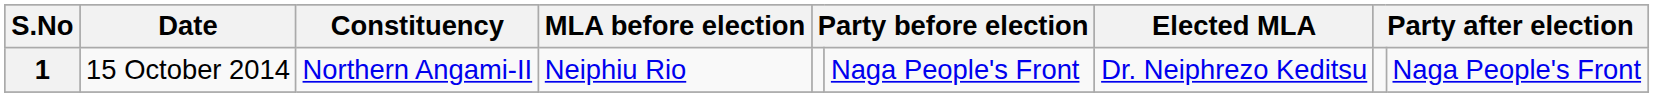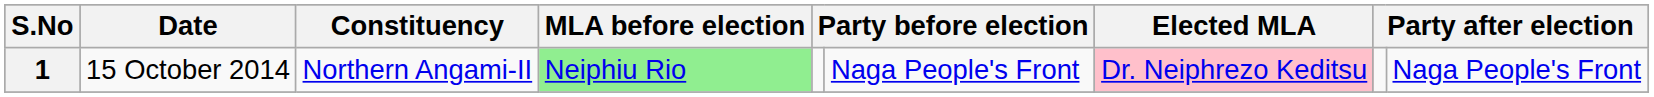(616, 69) no background -> (616, 69) lightgreen background
(1234, 69) no background -> (1234, 69) pink background
